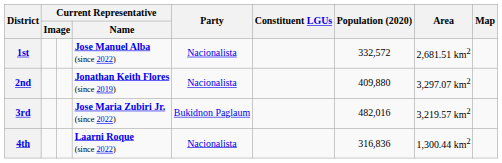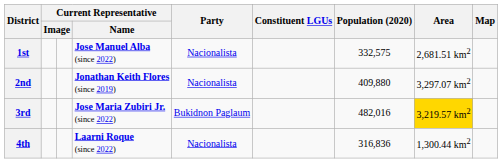(374, 53) 332,572 -> (374, 53) 332,575
(444, 113) no background -> (444, 113) gold background
